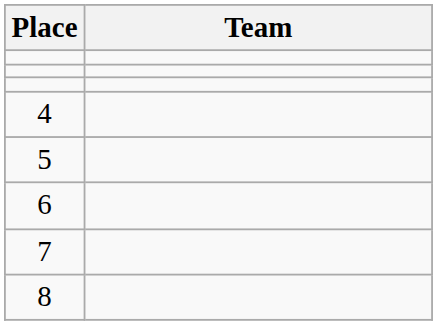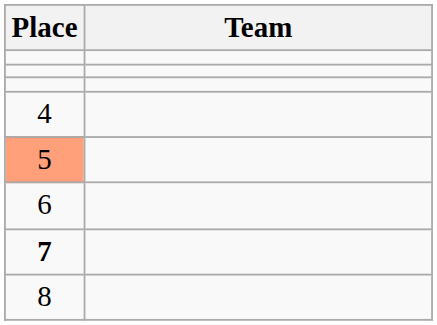(45, 159) no background -> (45, 159) lightsalmon background
(45, 251) normal -> (45, 251) bold
